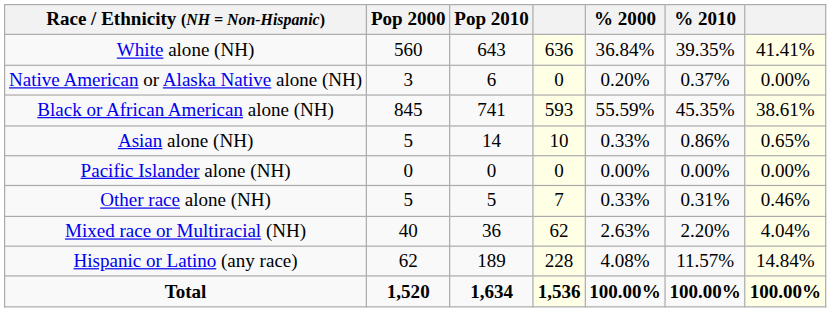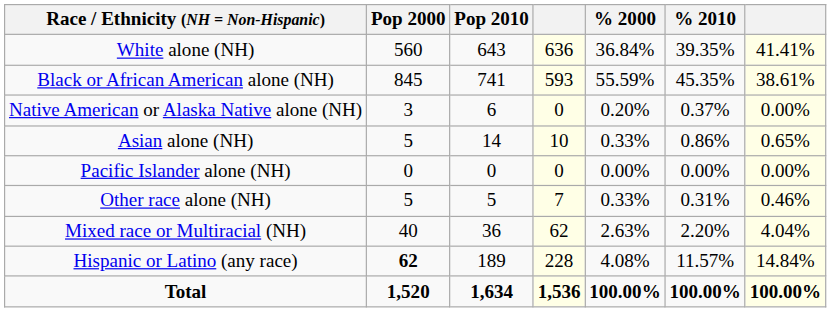rows swapped: (186, 110) <-> (186, 79)
(408, 261) normal -> (408, 261) bold
